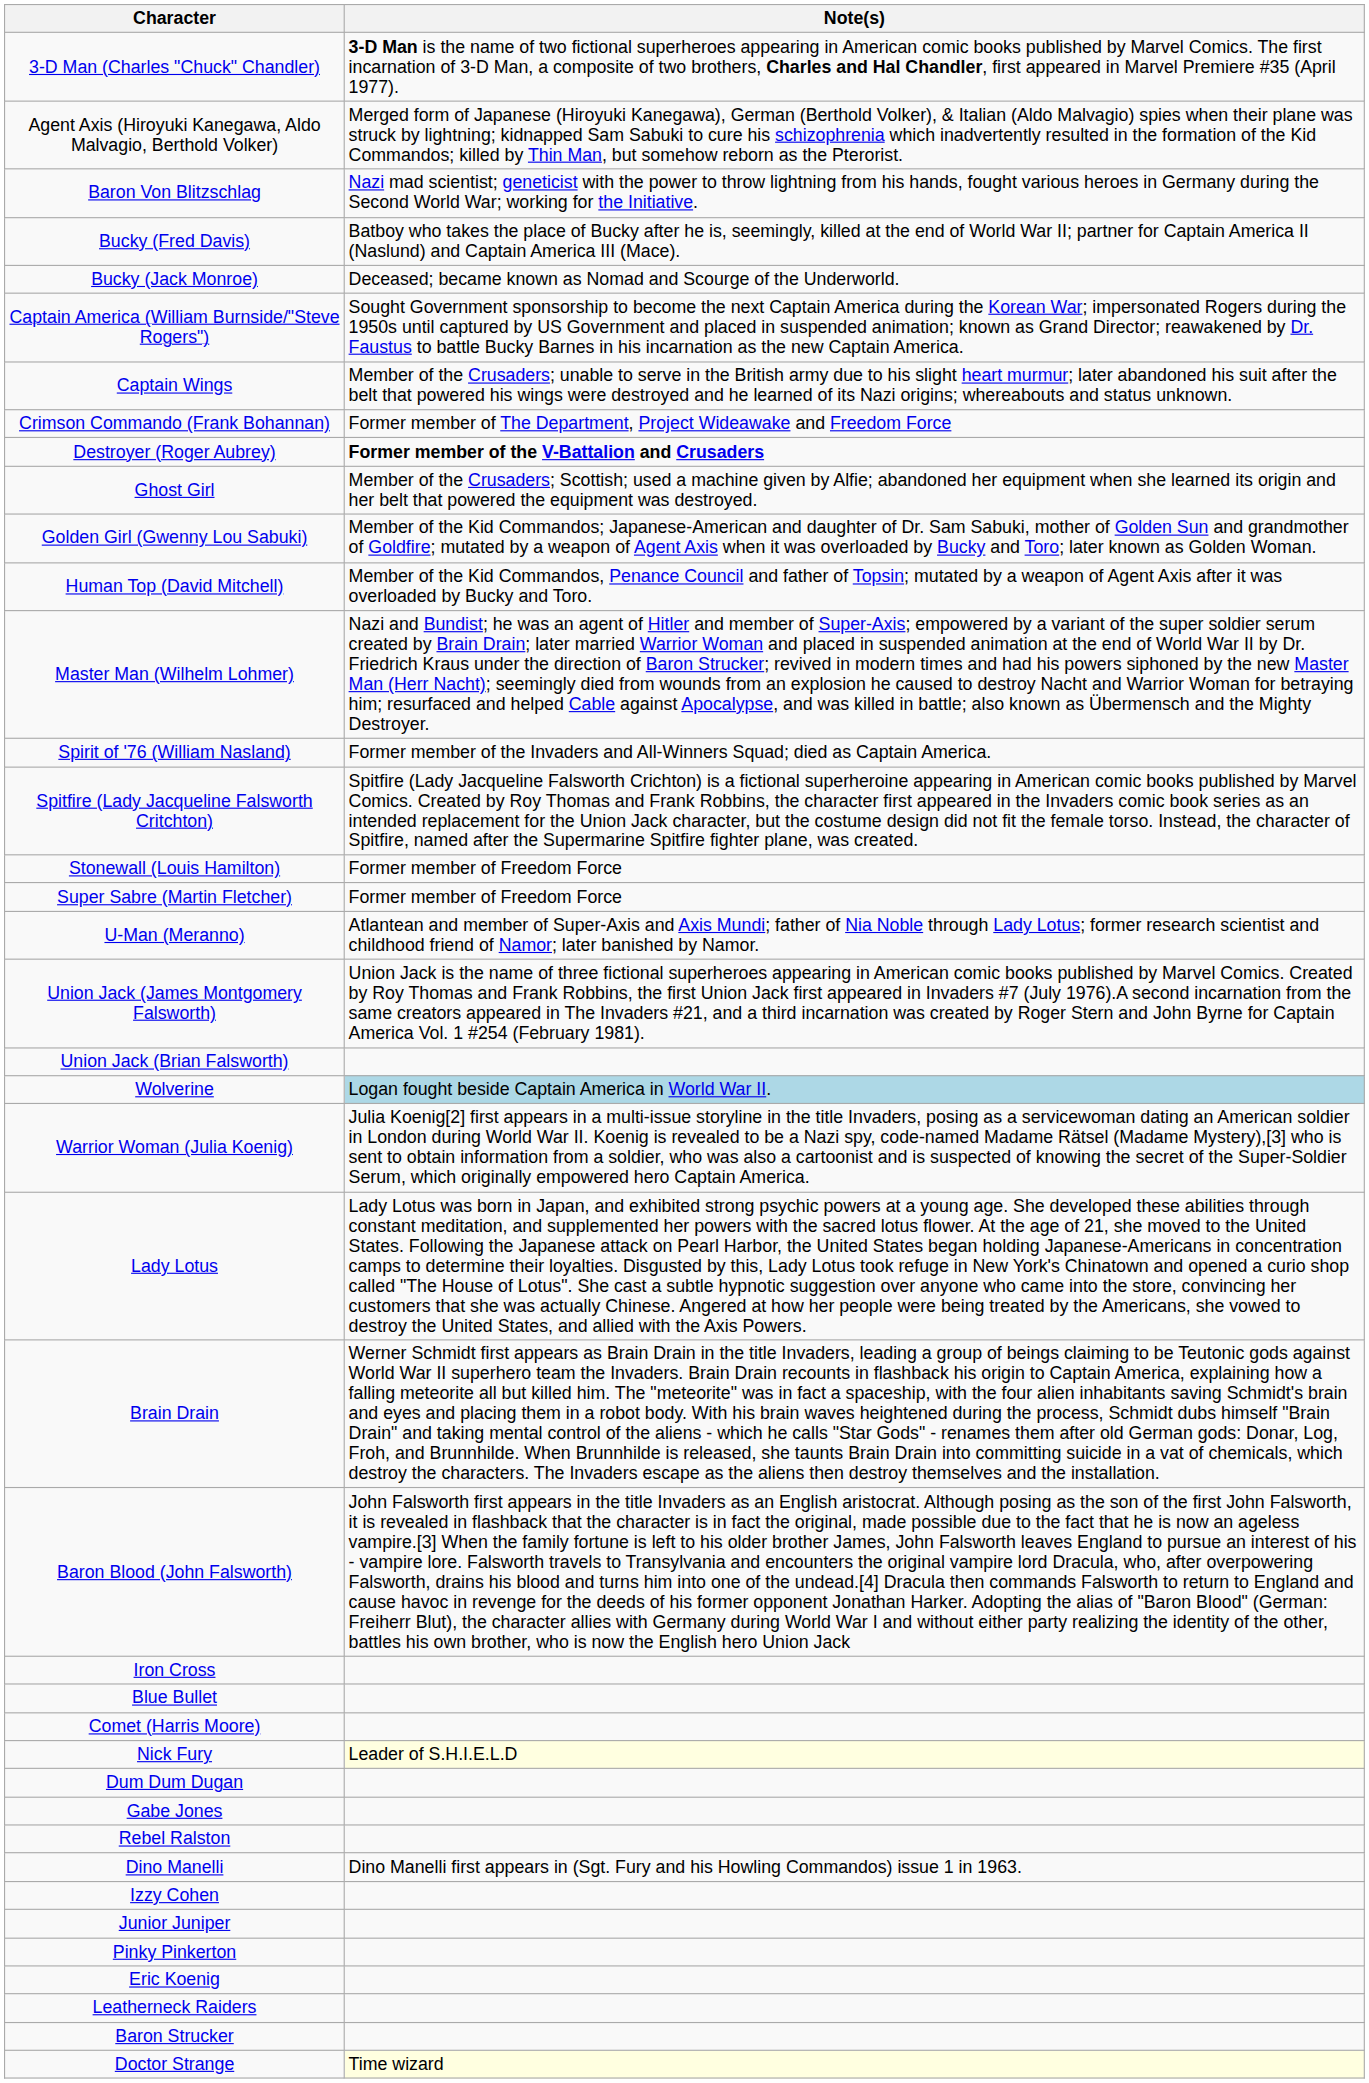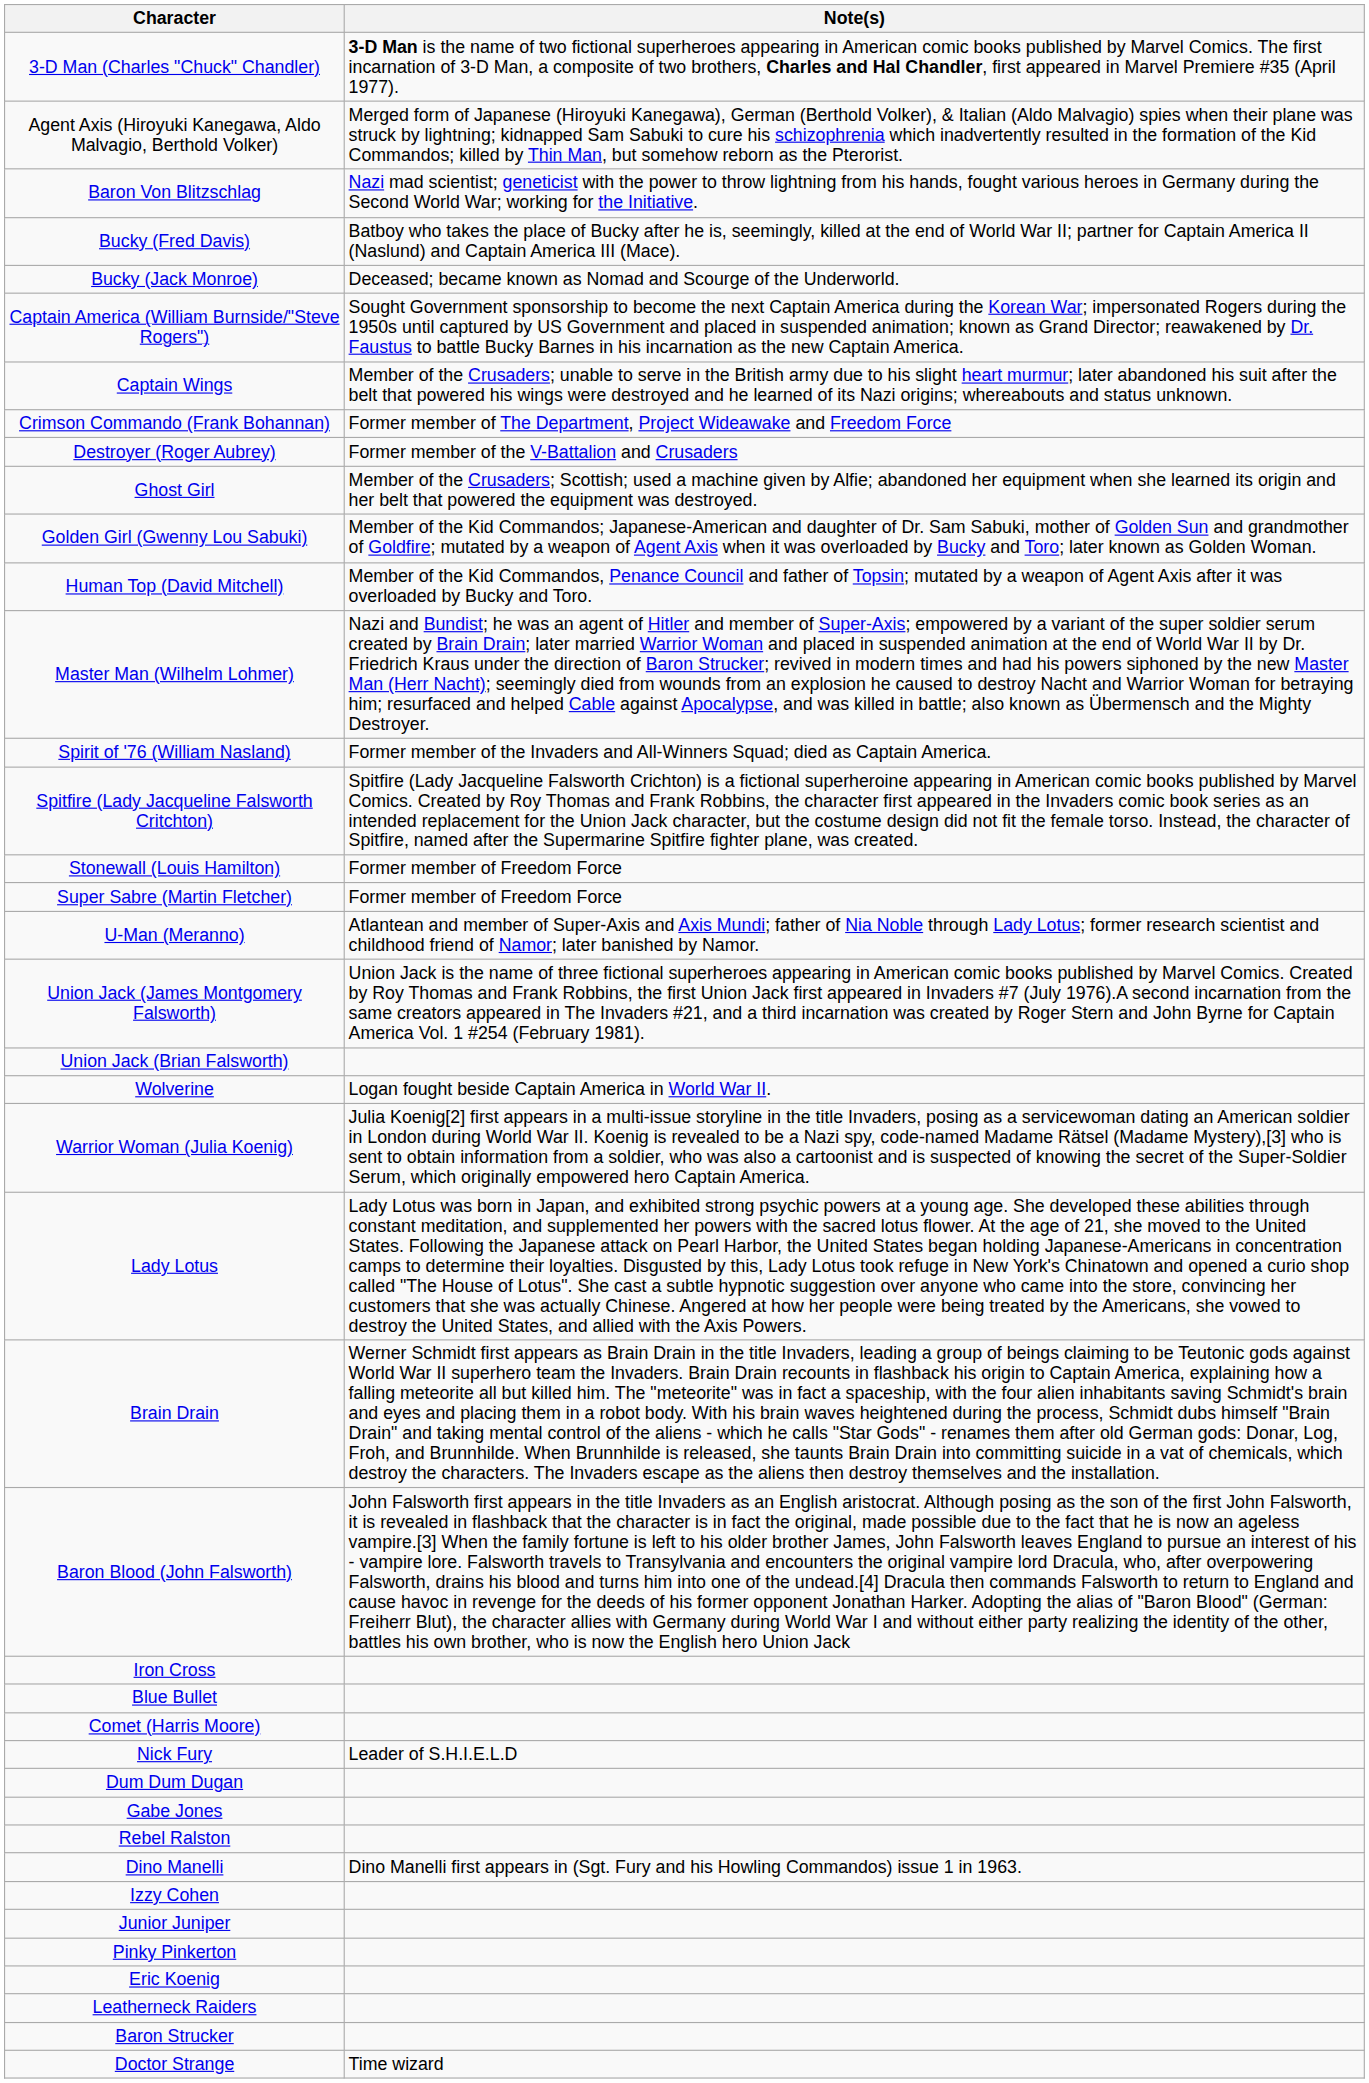(556, 451) bold -> (543, 451) normal
(560, 1089) lightblue background -> (560, 1089) no background
(433, 1754) lightyellow background -> (433, 1754) no background
(396, 2064) lightyellow background -> (396, 2064) no background
